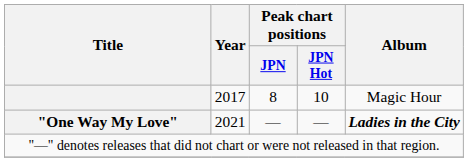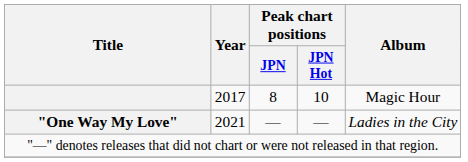(404, 121) bold -> (403, 121) normal
